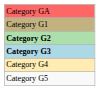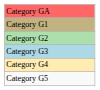(29, 37) bold -> (27, 37) normal
(29, 51) bold -> (27, 51) normal
